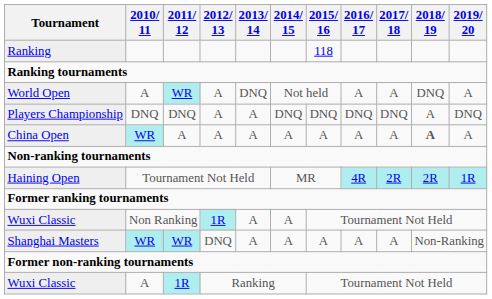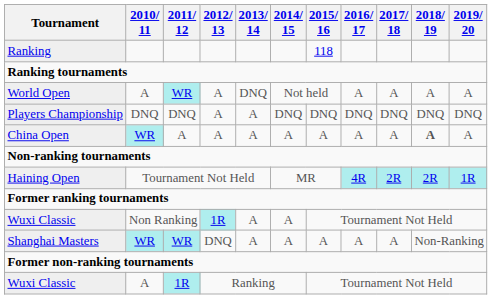(430, 92) DNQ -> (430, 92) A
(430, 114) A -> (430, 114) DNQ
